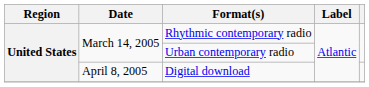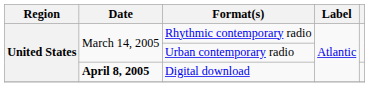(115, 71) normal -> (116, 71) bold
